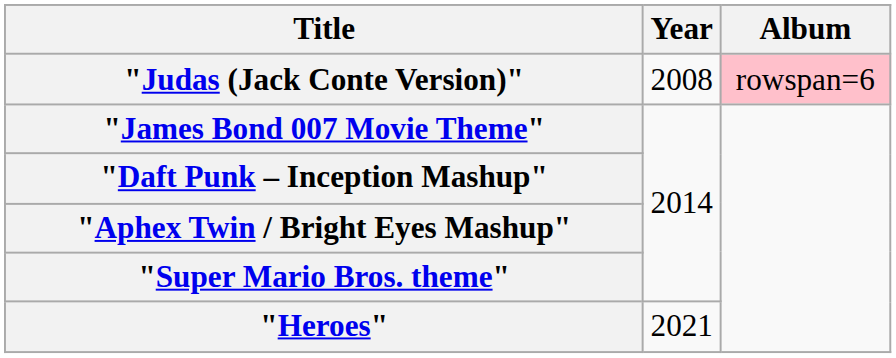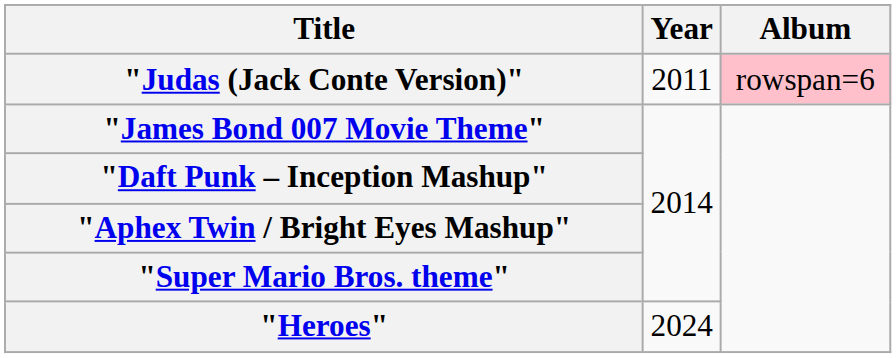(682, 78) 2008 -> (682, 78) 2011
(682, 326) 2021 -> (682, 326) 2024
